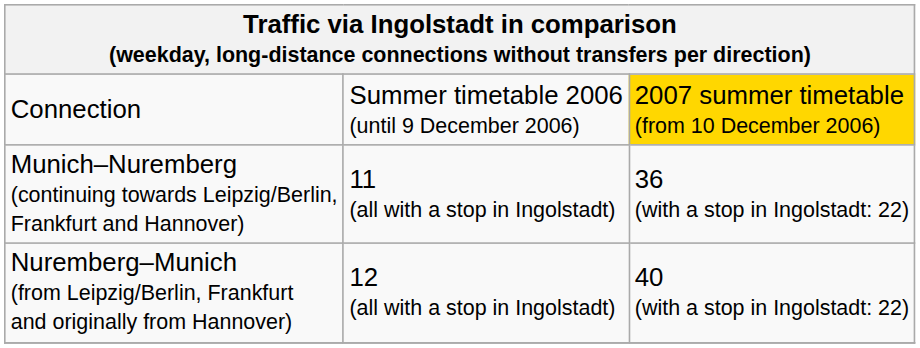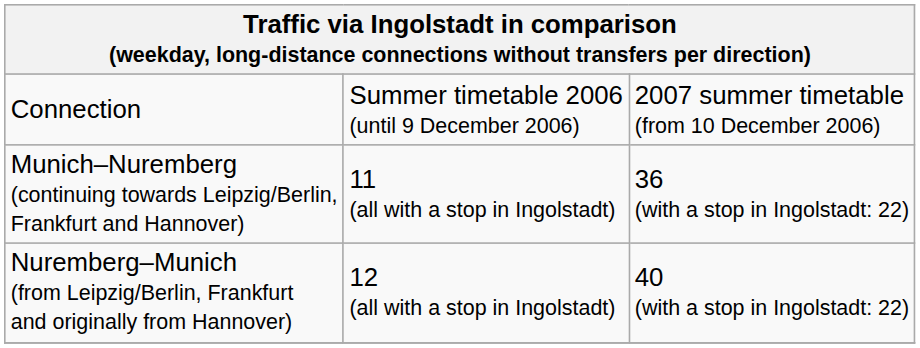(769, 109) gold background -> (769, 109) no background
